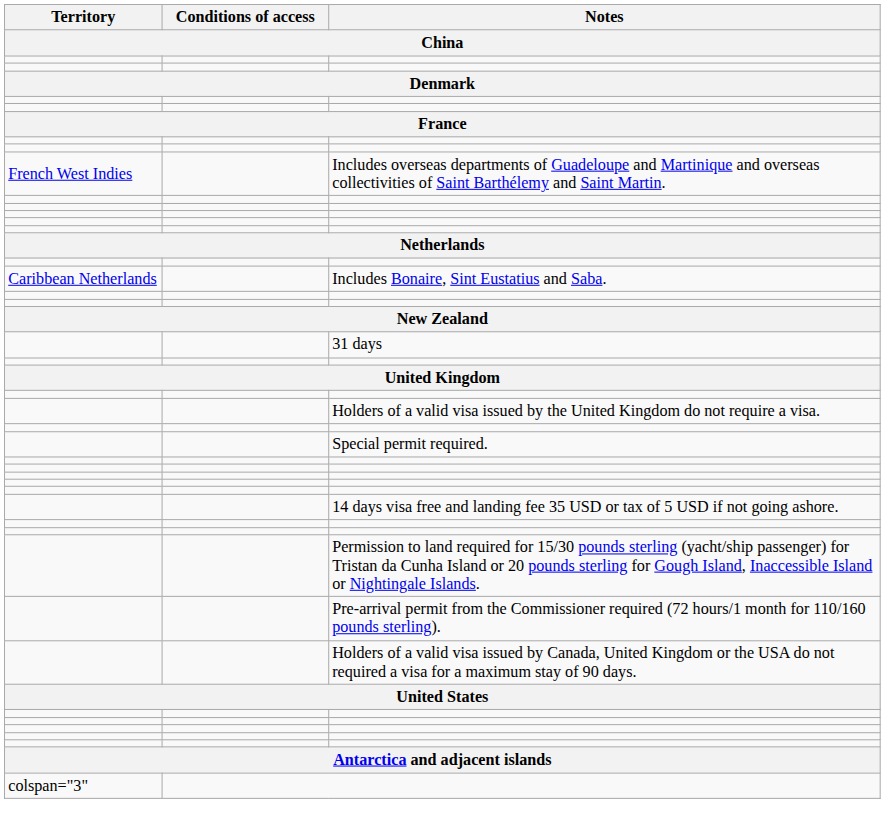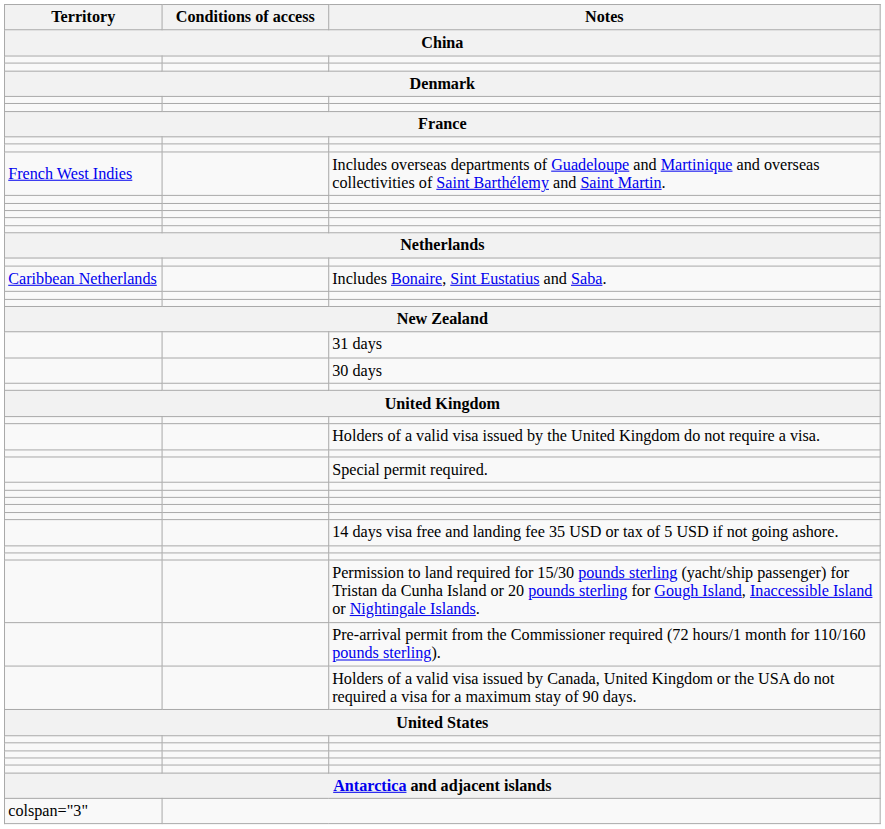+ row: (83, 370)
